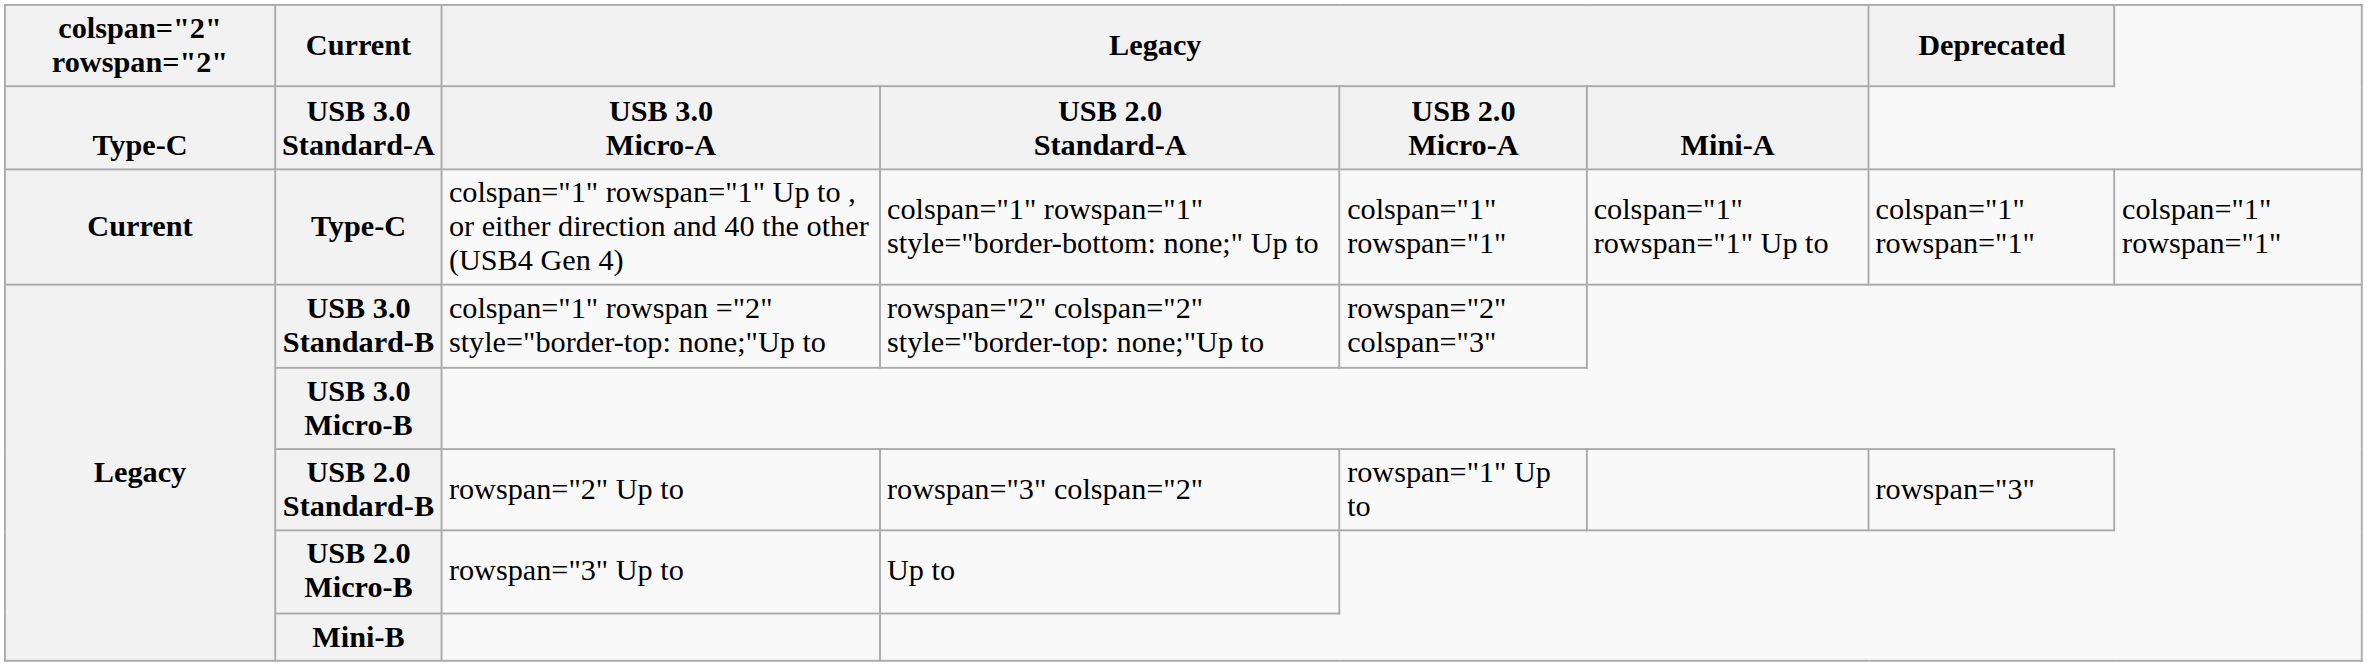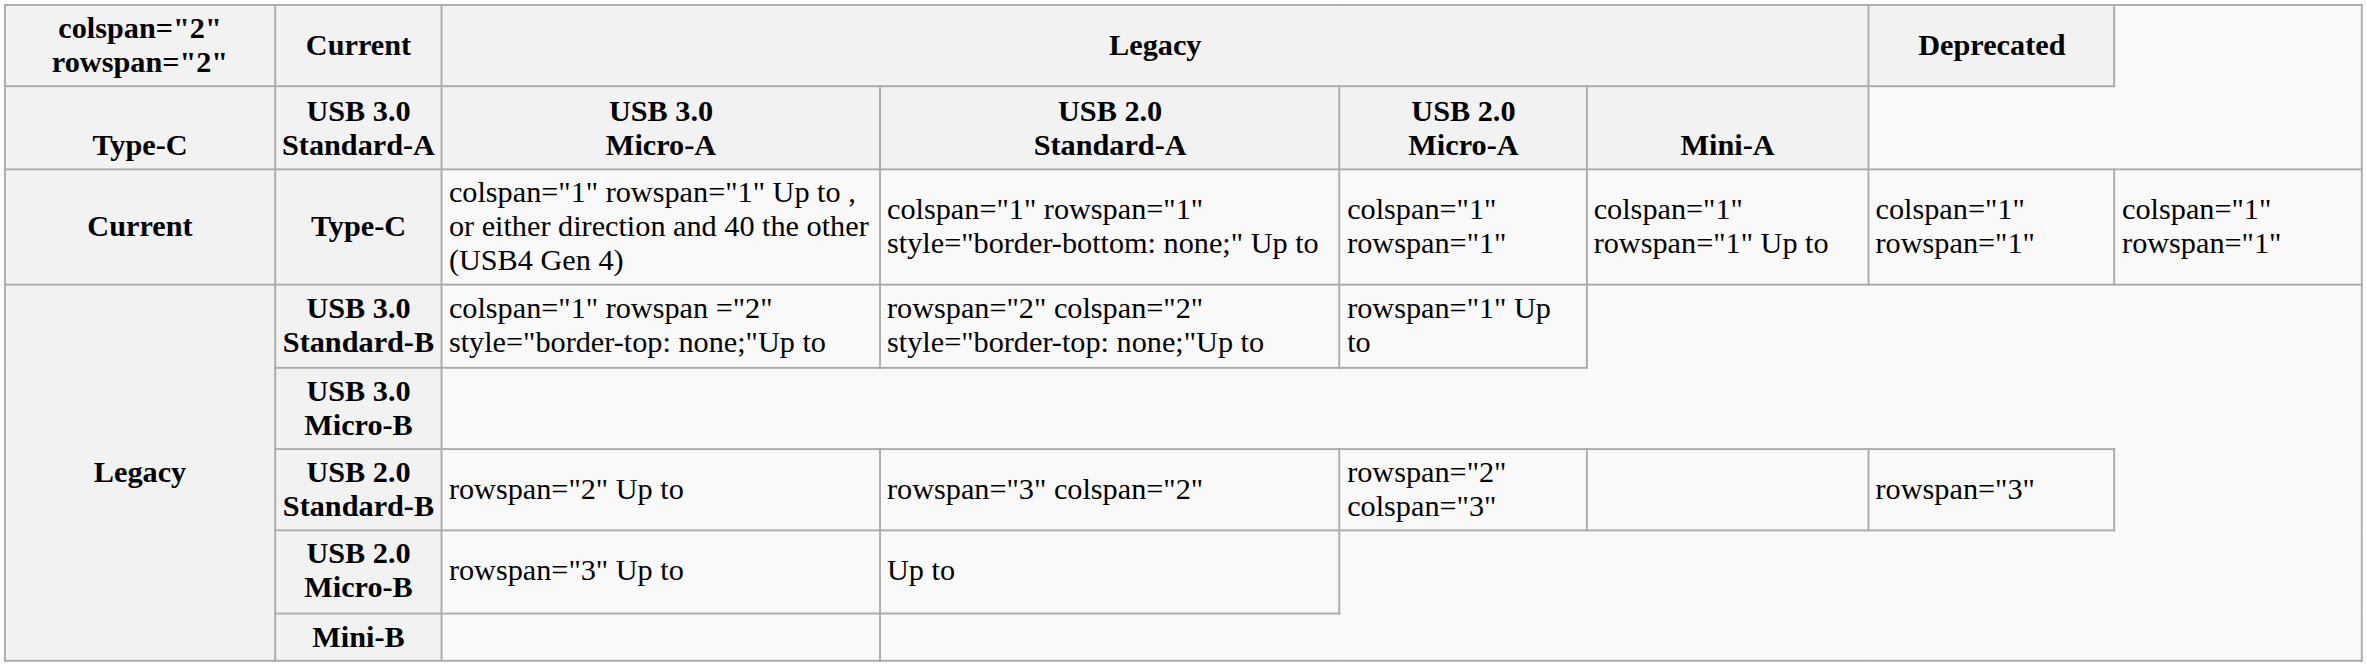(1427, 325) rowspan="2" colspan="3" -> (1449, 325) rowspan="1" Up to
(1449, 489) rowspan="1" Up to -> (1427, 489) rowspan="2" colspan="3"
